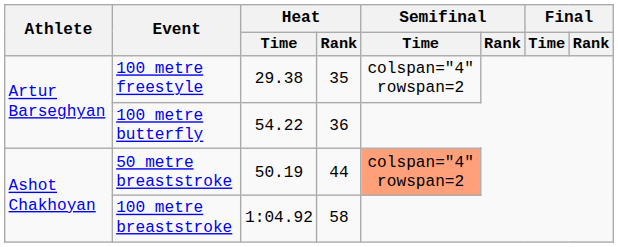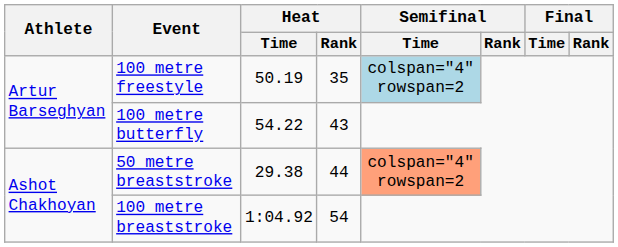(279, 79) 29.38 -> (279, 79) 50.19
(421, 79) no background -> (421, 79) lightblue background
(339, 125) 36 -> (339, 125) 43
(279, 172) 50.19 -> (279, 172) 29.38
(339, 218) 58 -> (339, 218) 54
